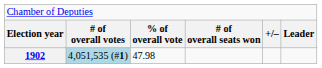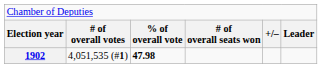(98, 55) lightblue background -> (98, 55) no background
(144, 55) normal -> (144, 55) bold
